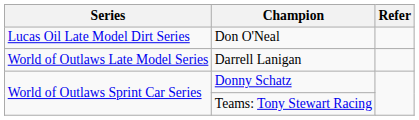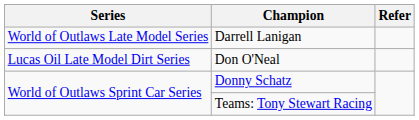rows swapped: (247, 37) <-> (258, 59)
